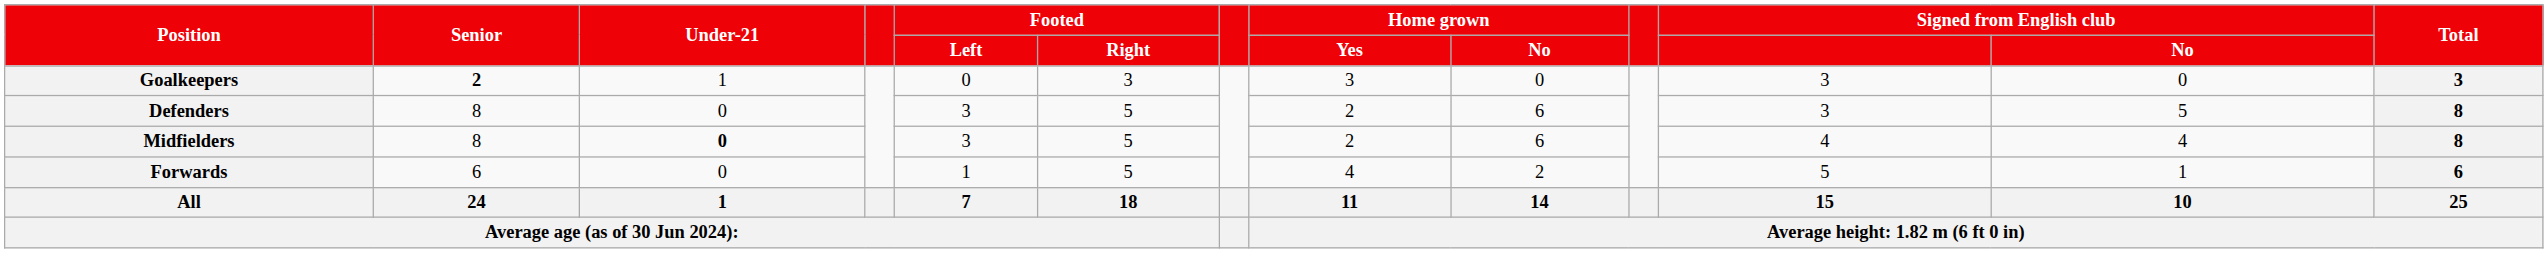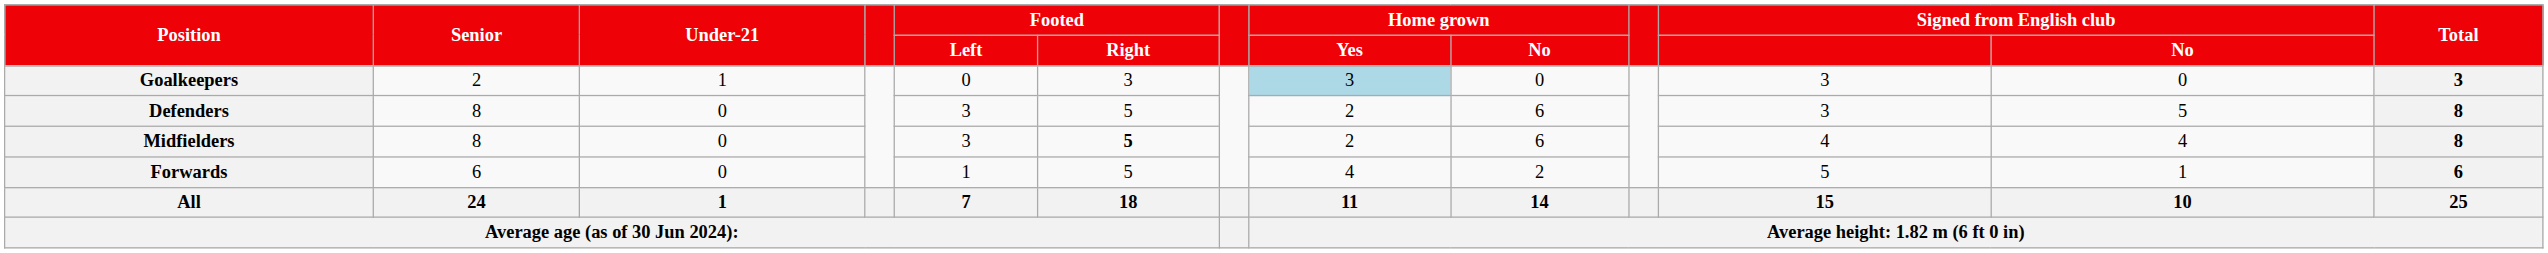(477, 80) bold -> (477, 80) normal
(1350, 80) no background -> (1350, 80) lightblue background
(722, 141) bold -> (722, 141) normal
(1128, 141) normal -> (1128, 141) bold
